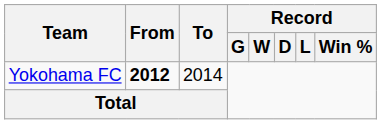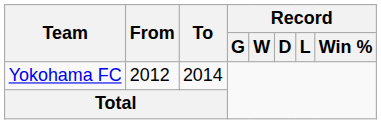(150, 75) bold -> (150, 75) normal
